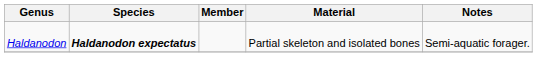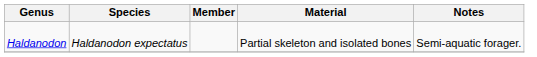(134, 43) bold -> (130, 43) normal
